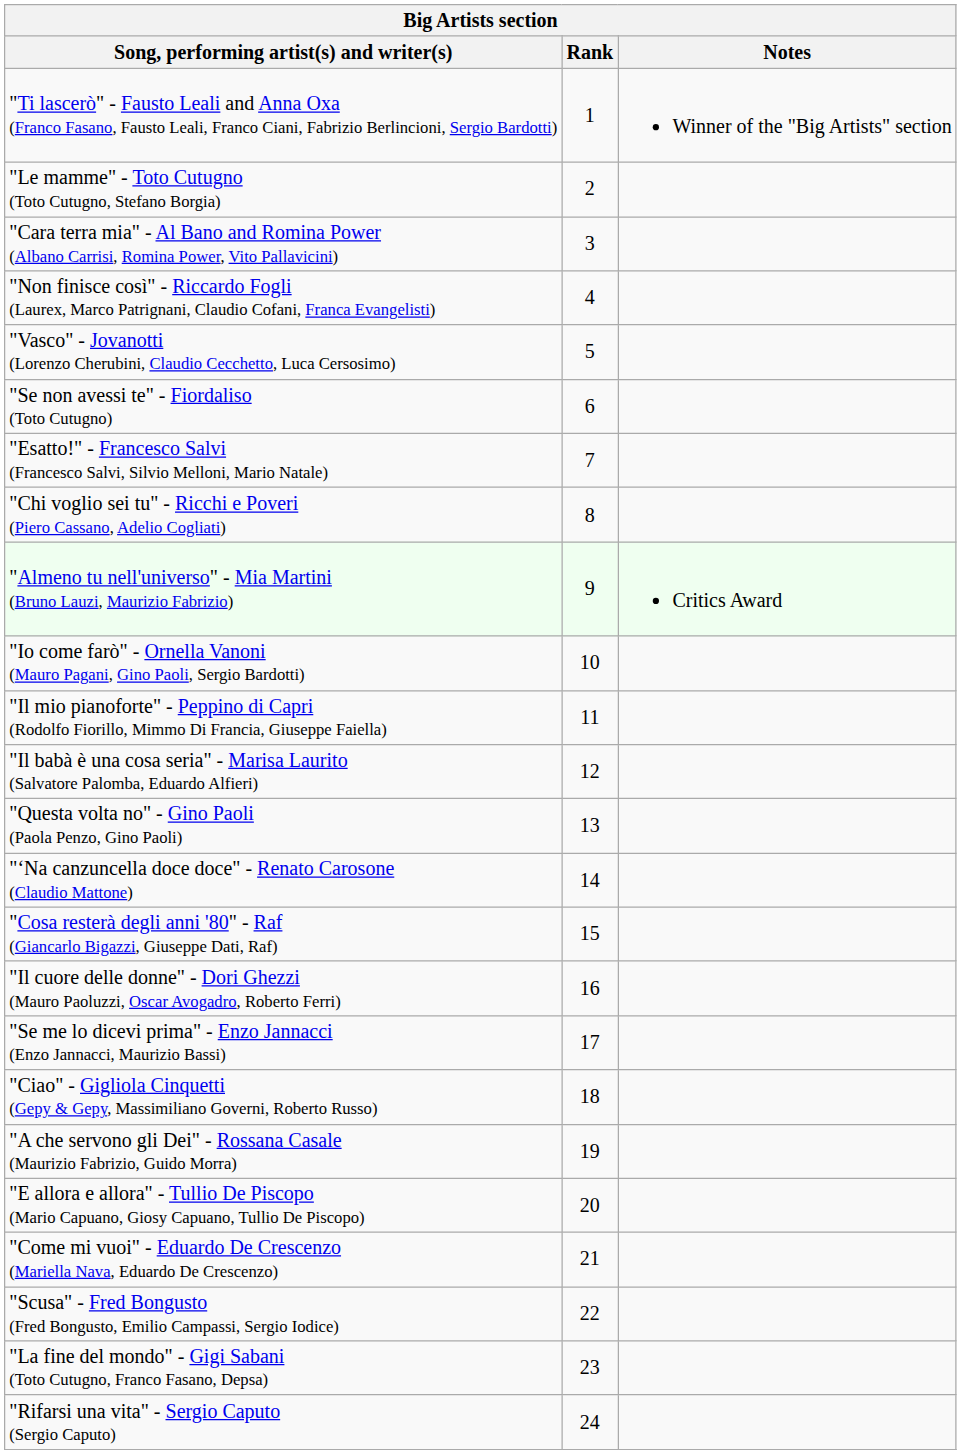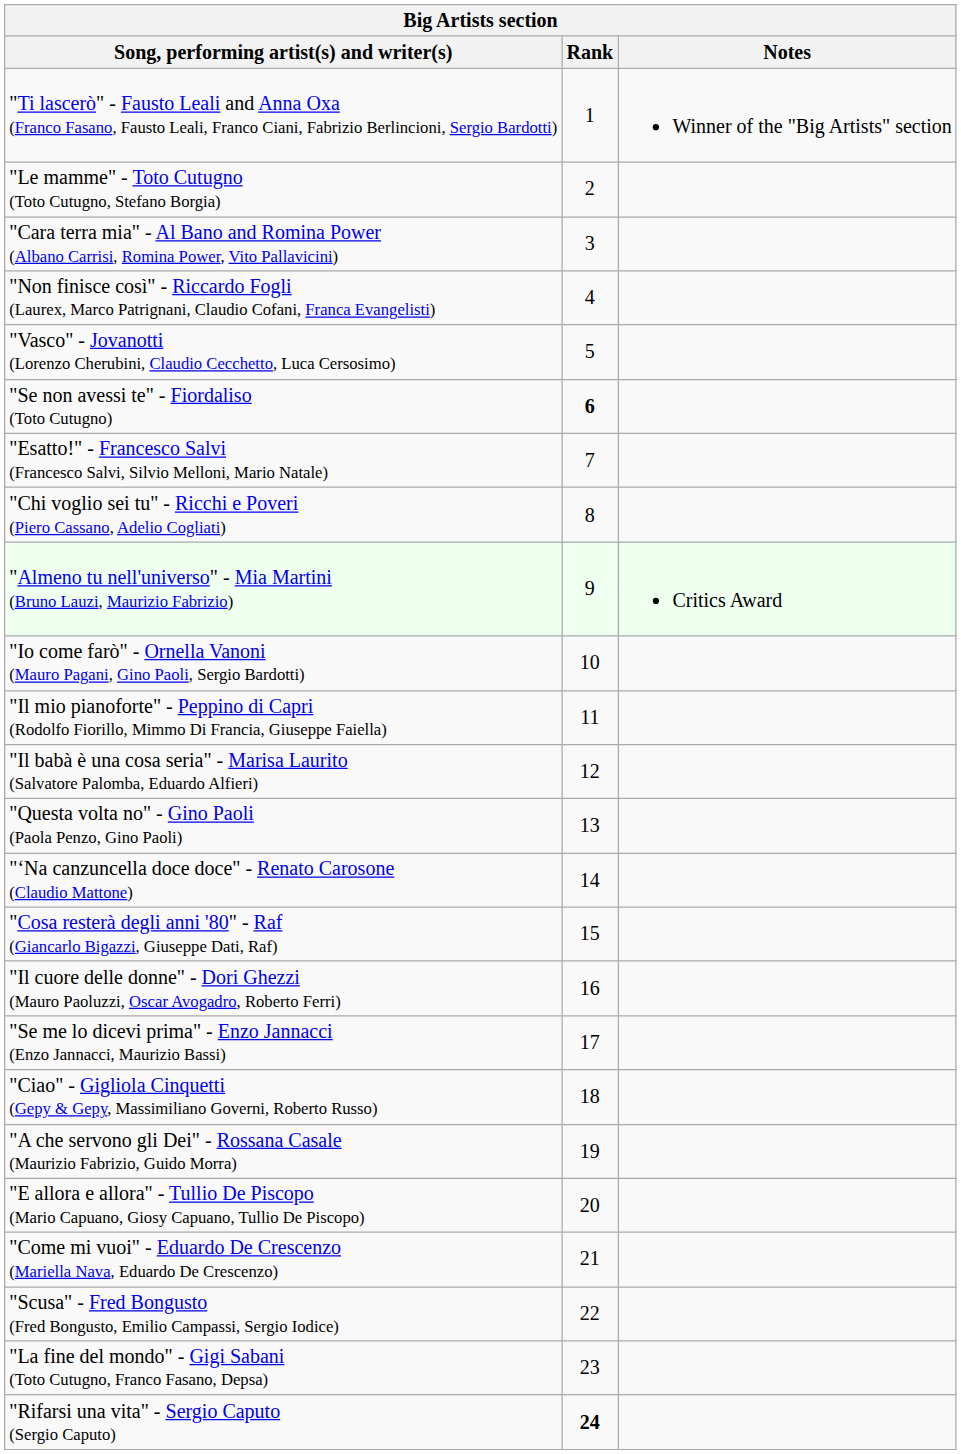(590, 406) normal -> (590, 406) bold
(590, 1422) normal -> (590, 1422) bold
